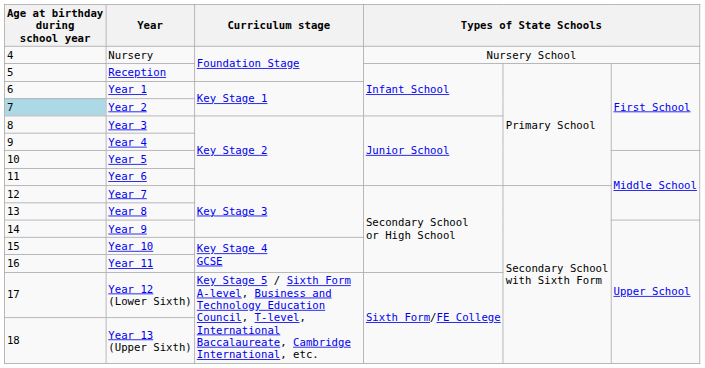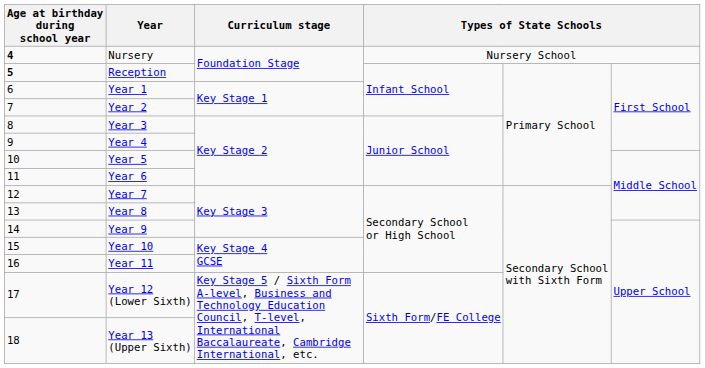(10, 55) normal -> (10, 55) bold
(10, 72) normal -> (10, 72) bold
(10, 107) lightblue background -> (10, 107) no background
